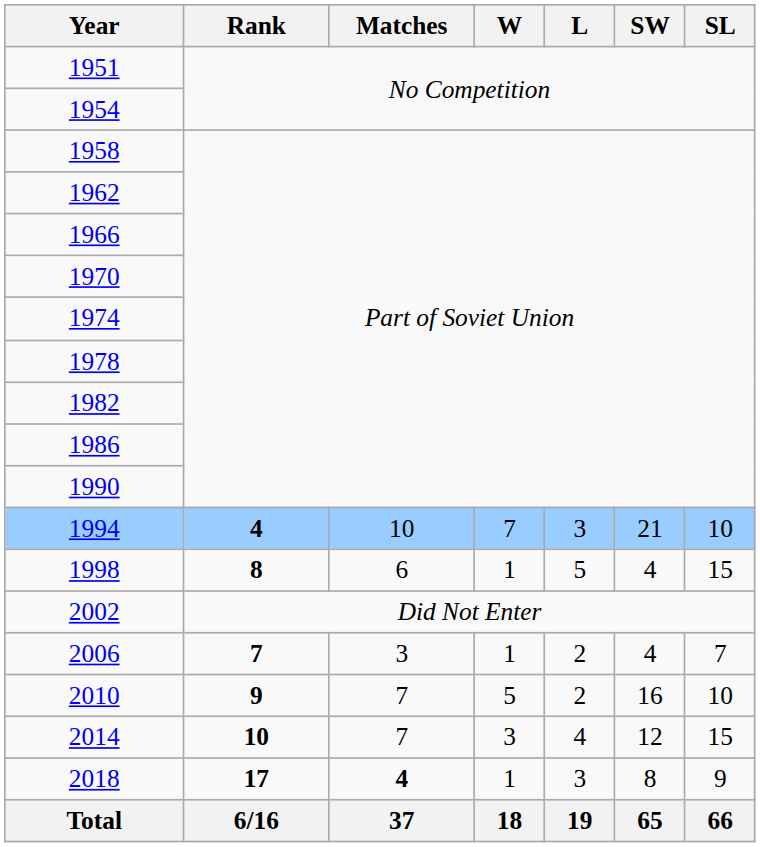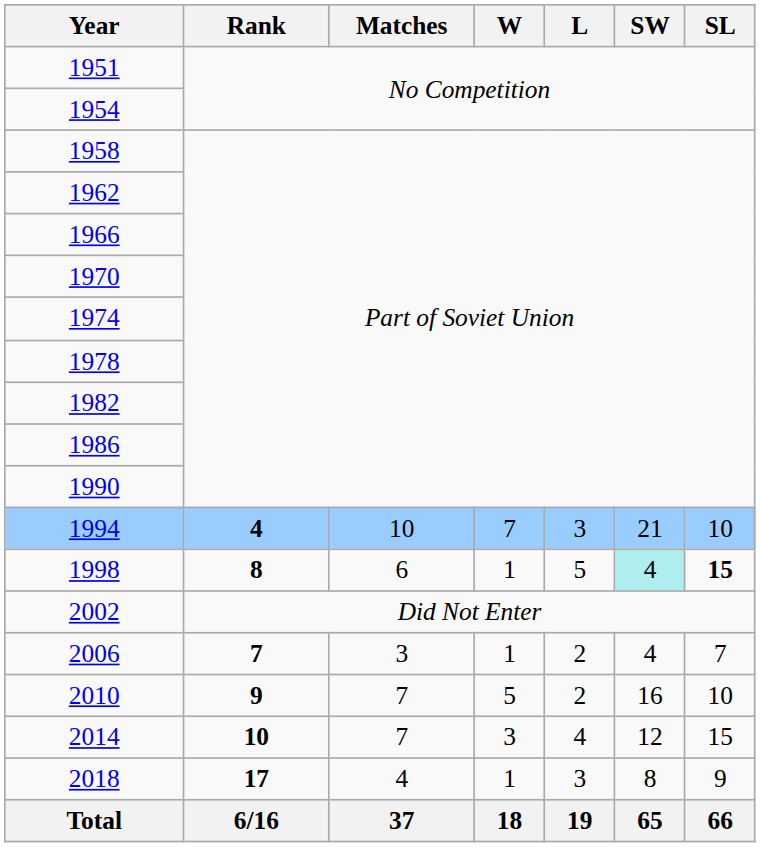(650, 569) no background -> (650, 569) paleturquoise background
(720, 569) normal -> (720, 569) bold
(402, 778) bold -> (402, 778) normal
